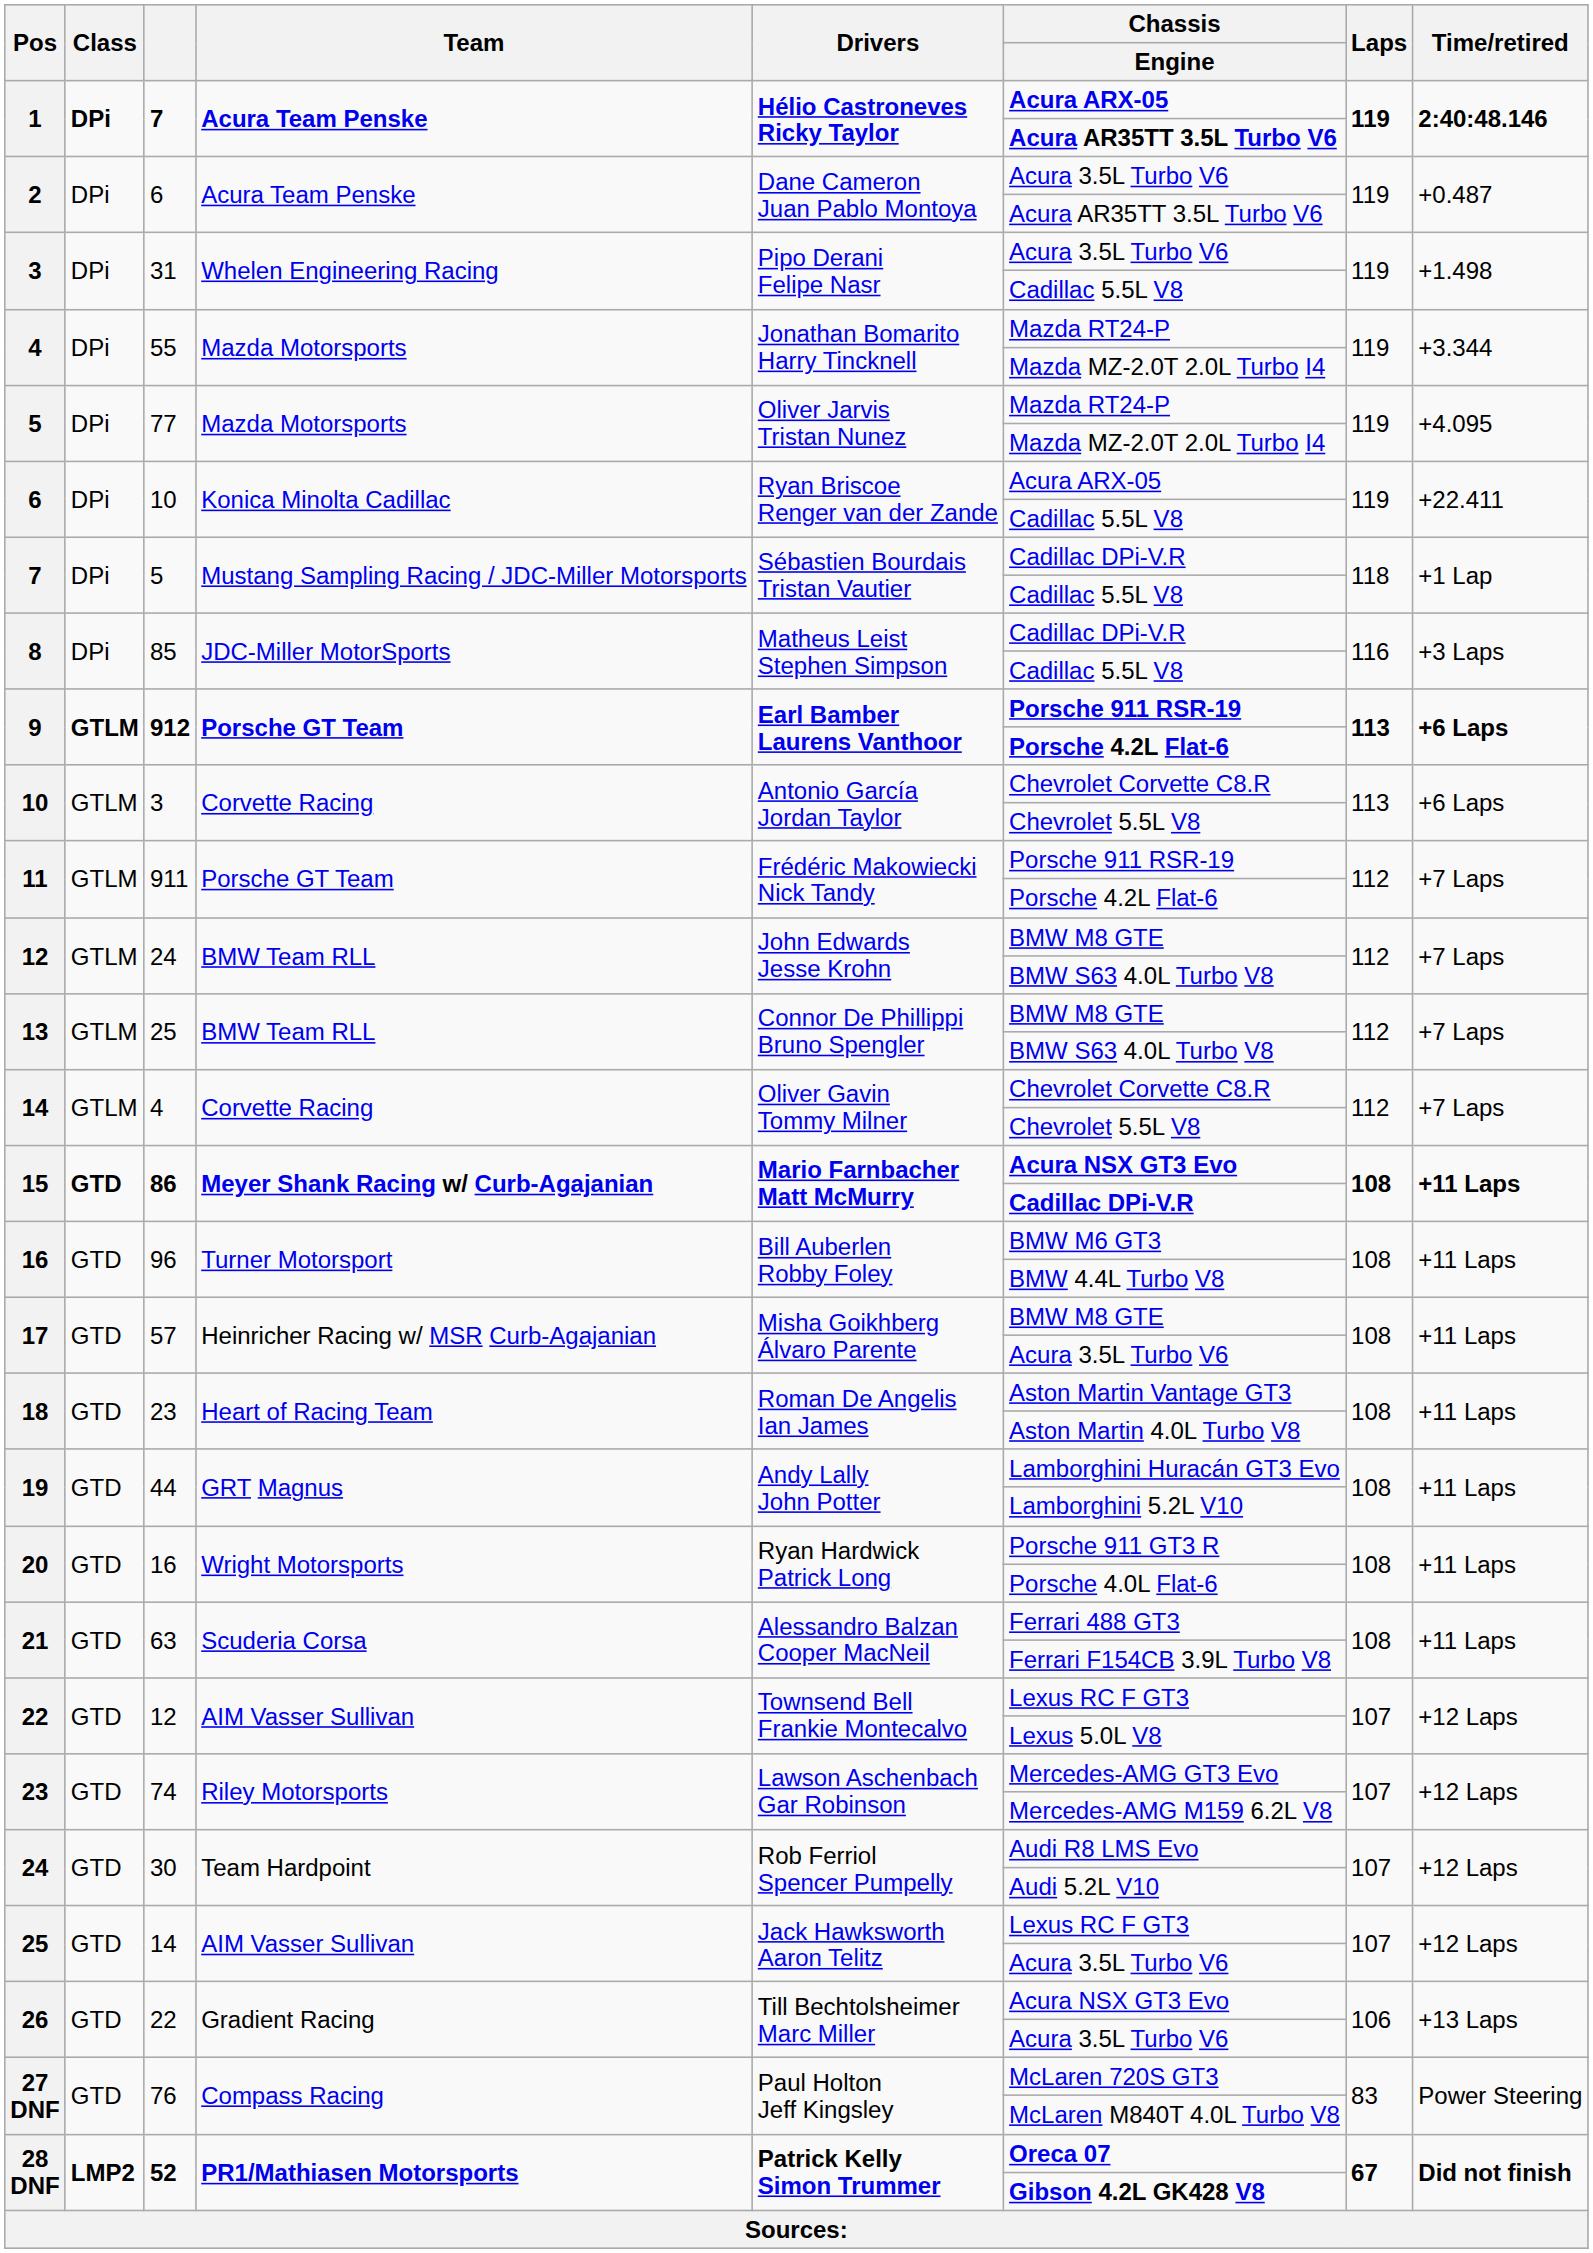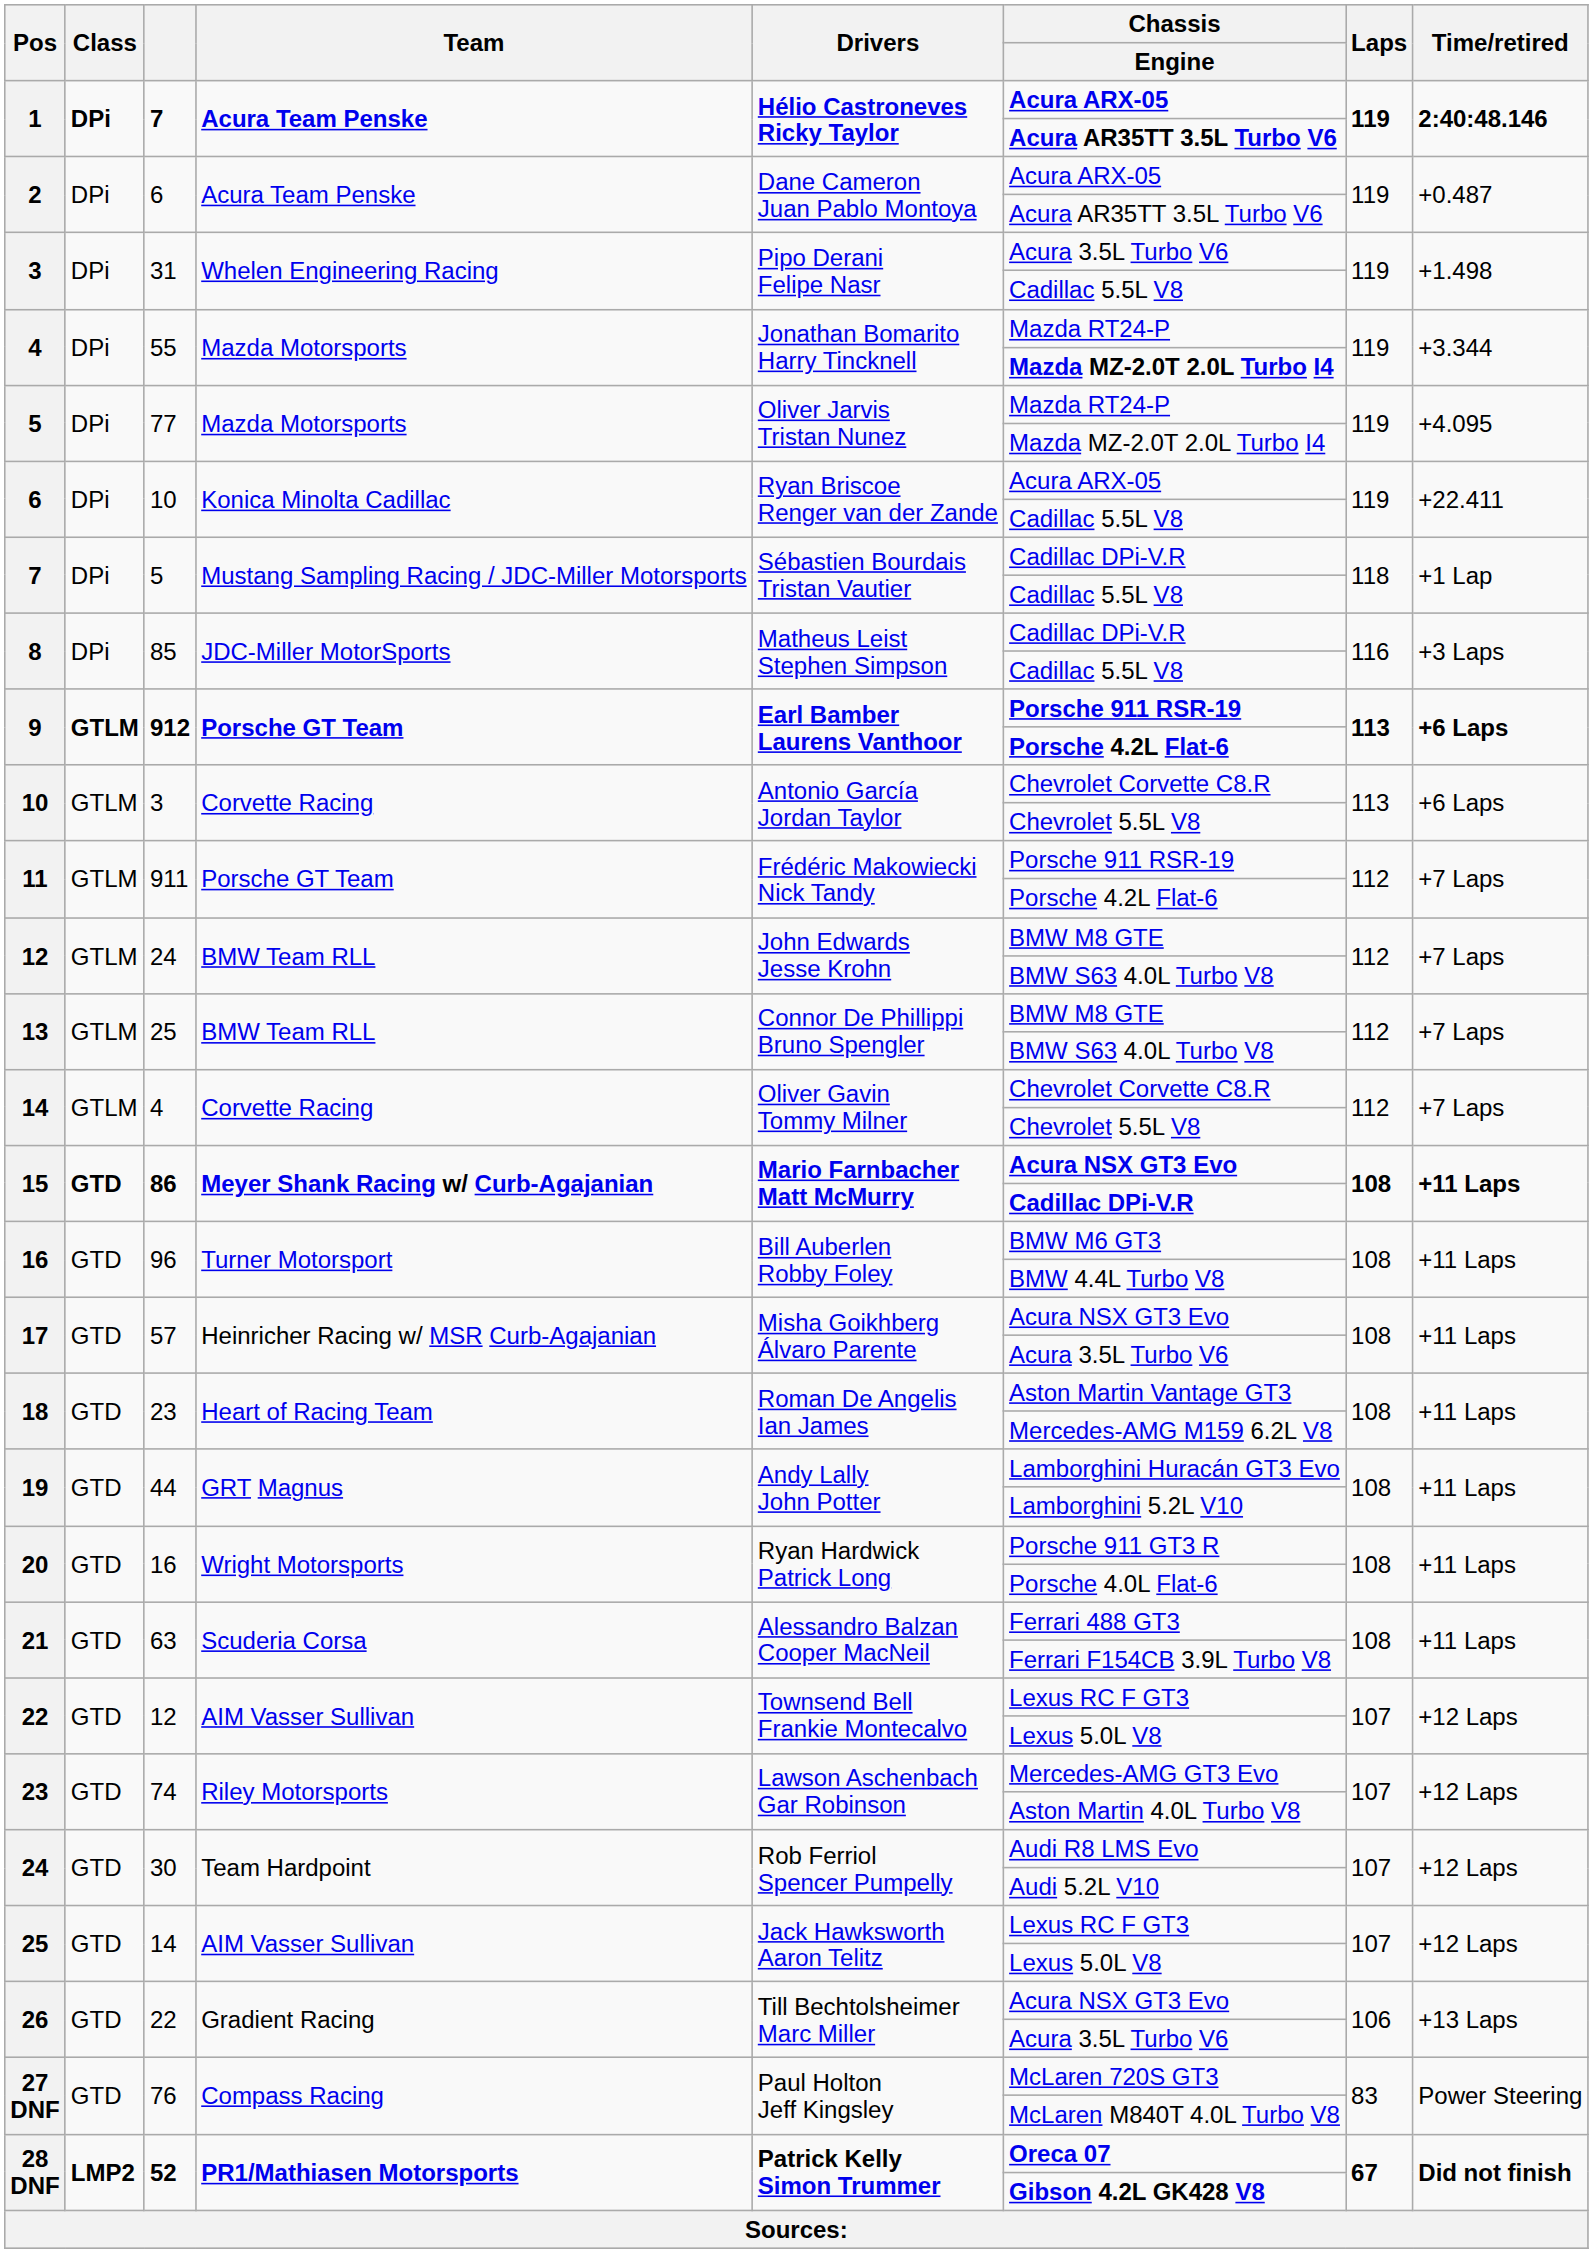(1119, 176) Acura 3.5L Turbo V6 -> (1085, 176) Acura ARX-05
(1167, 366) normal -> (1171, 366) bold
(1086, 1317) BMW M8 GTE -> (1119, 1317) Acura NSX GT3 Evo
(1155, 1431) Aston Martin 4.0L Turbo V8 -> (1171, 1431) Mercedes-AMG M159 6.2L V8
(1171, 1811) Mercedes-AMG M159 6.2L V8 -> (1155, 1811) Aston Martin 4.0L Turbo V8
(1119, 1963) Acura 3.5L Turbo V6 -> (1085, 1963) Lexus 5.0L V8
